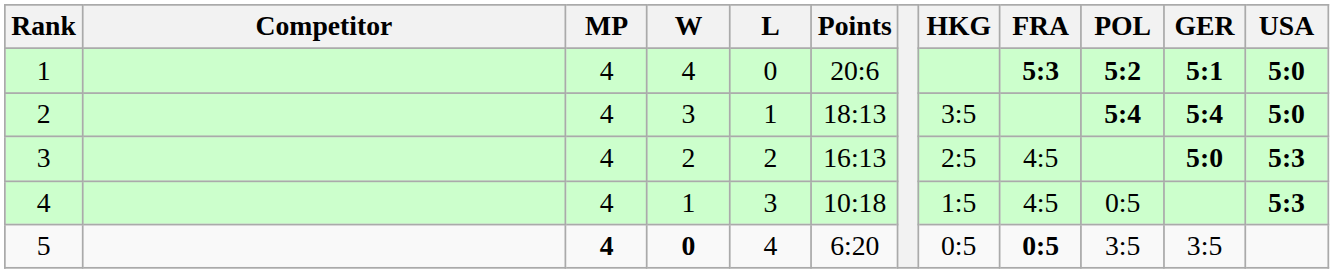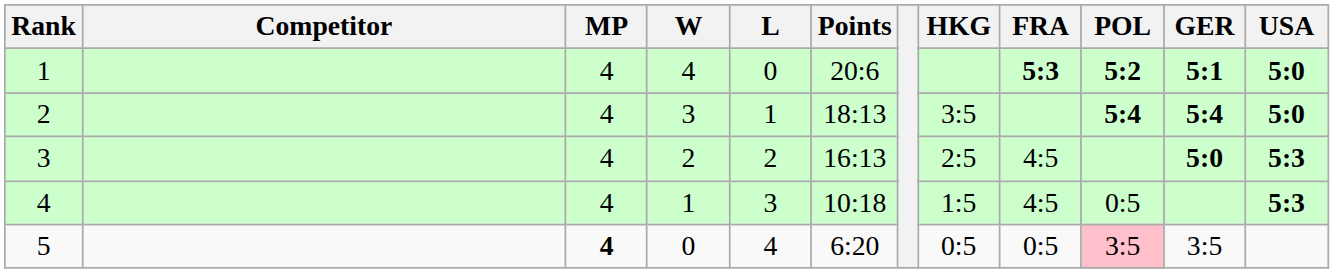(689, 245) bold -> (689, 245) normal
(1041, 245) bold -> (1041, 245) normal
(1123, 245) no background -> (1123, 245) pink background
